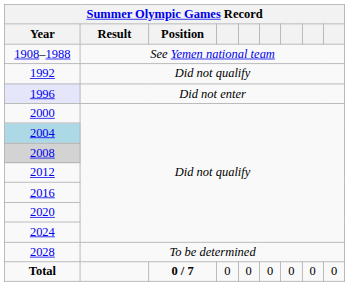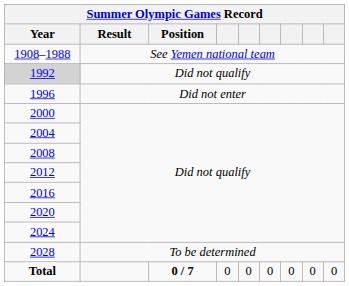(42, 73) no background -> (42, 73) lightgrey background
(42, 93) lavender background -> (42, 93) no background
(42, 133) lightblue background -> (42, 133) no background
(42, 152) lightgrey background -> (42, 152) no background
